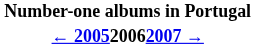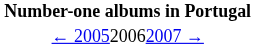(128, 36) bold -> (128, 36) normal
